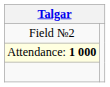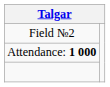(52, 52) lightyellow background -> (52, 52) no background
